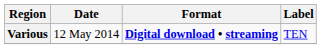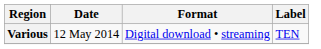(201, 33) bold -> (197, 33) normal
